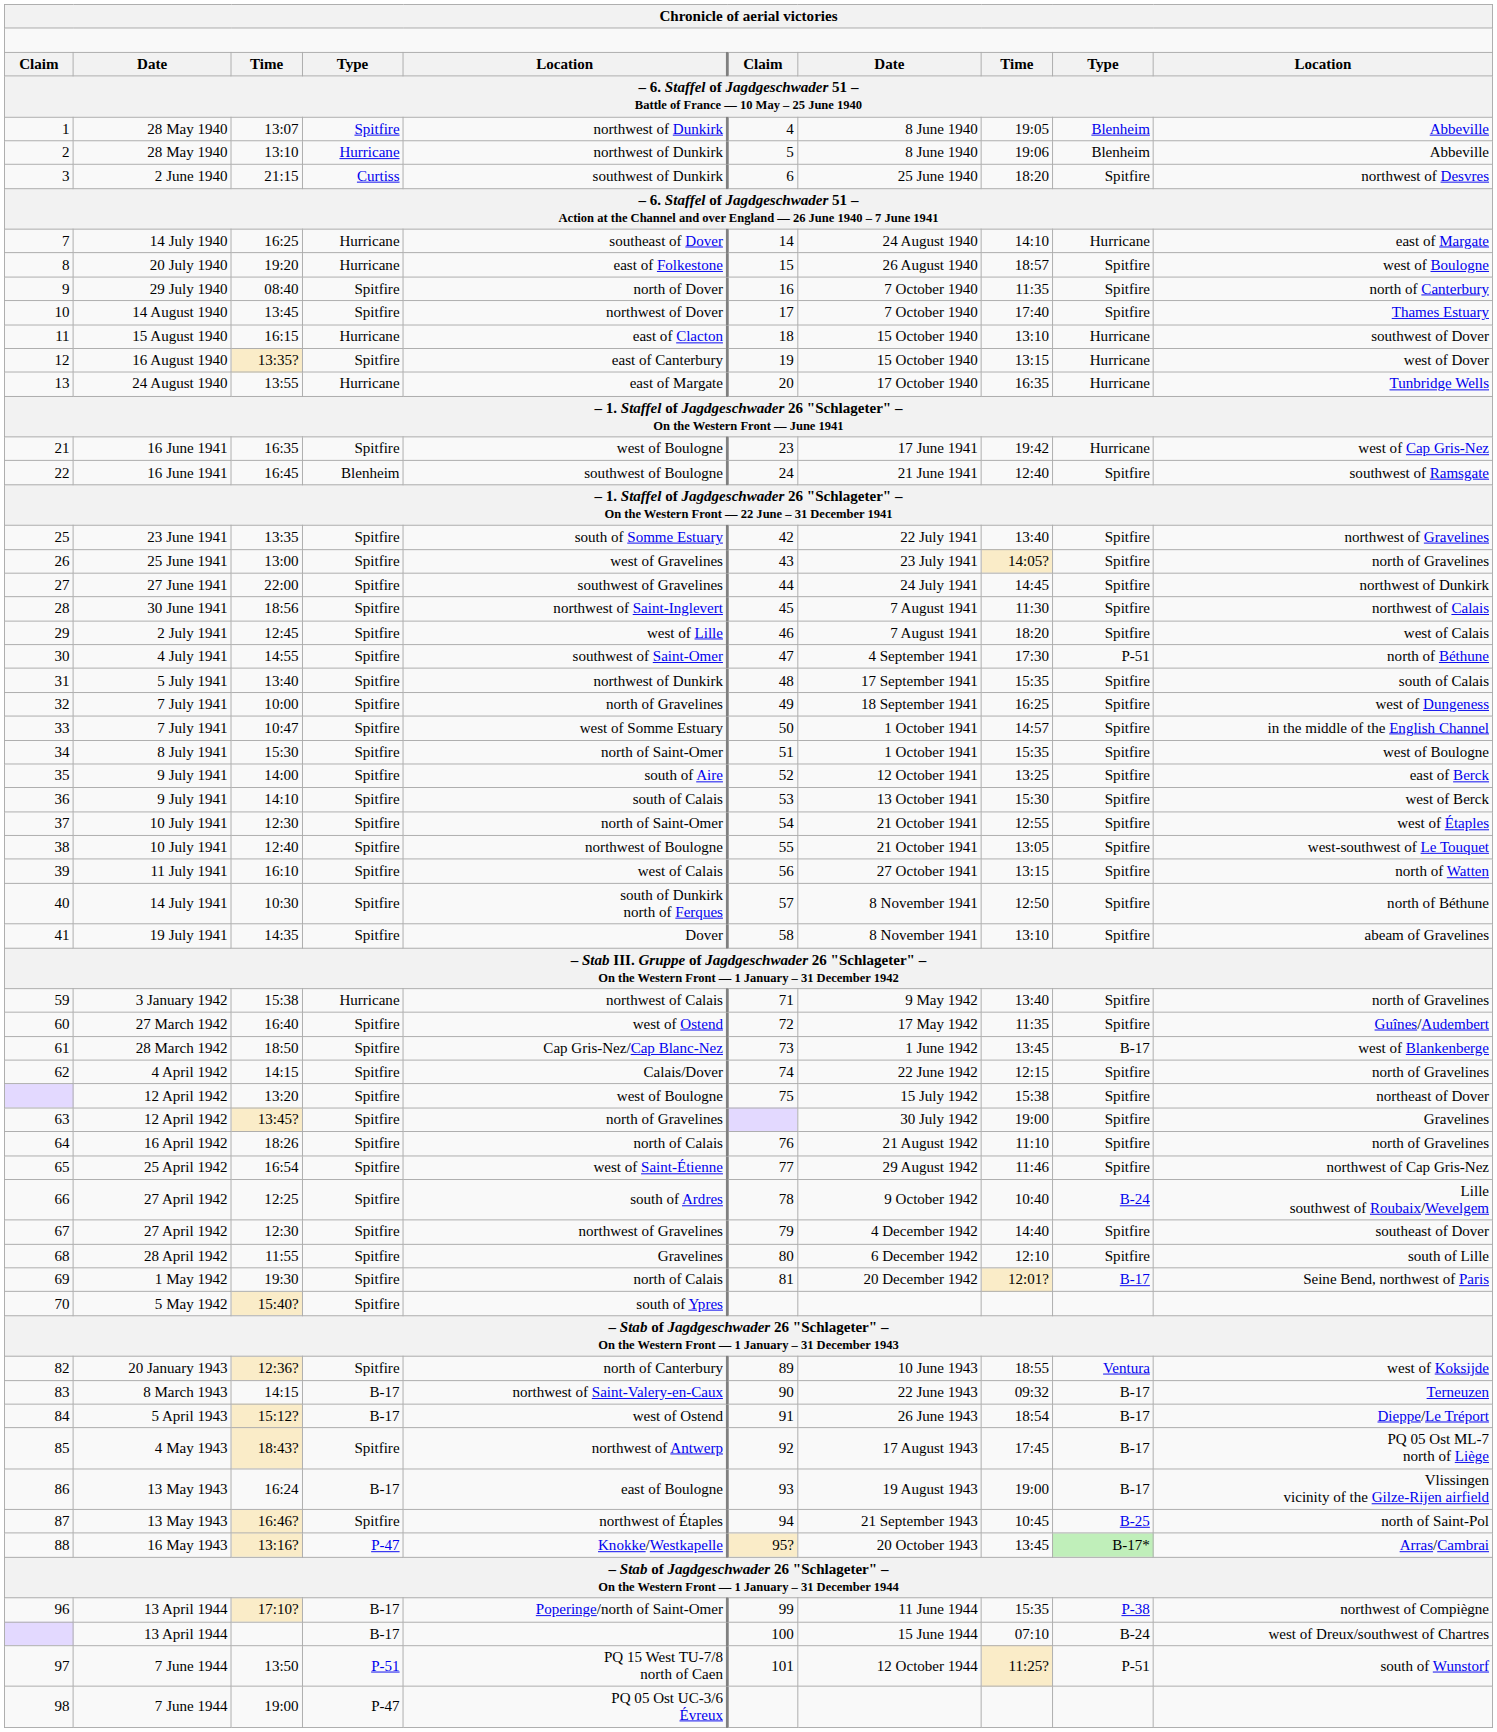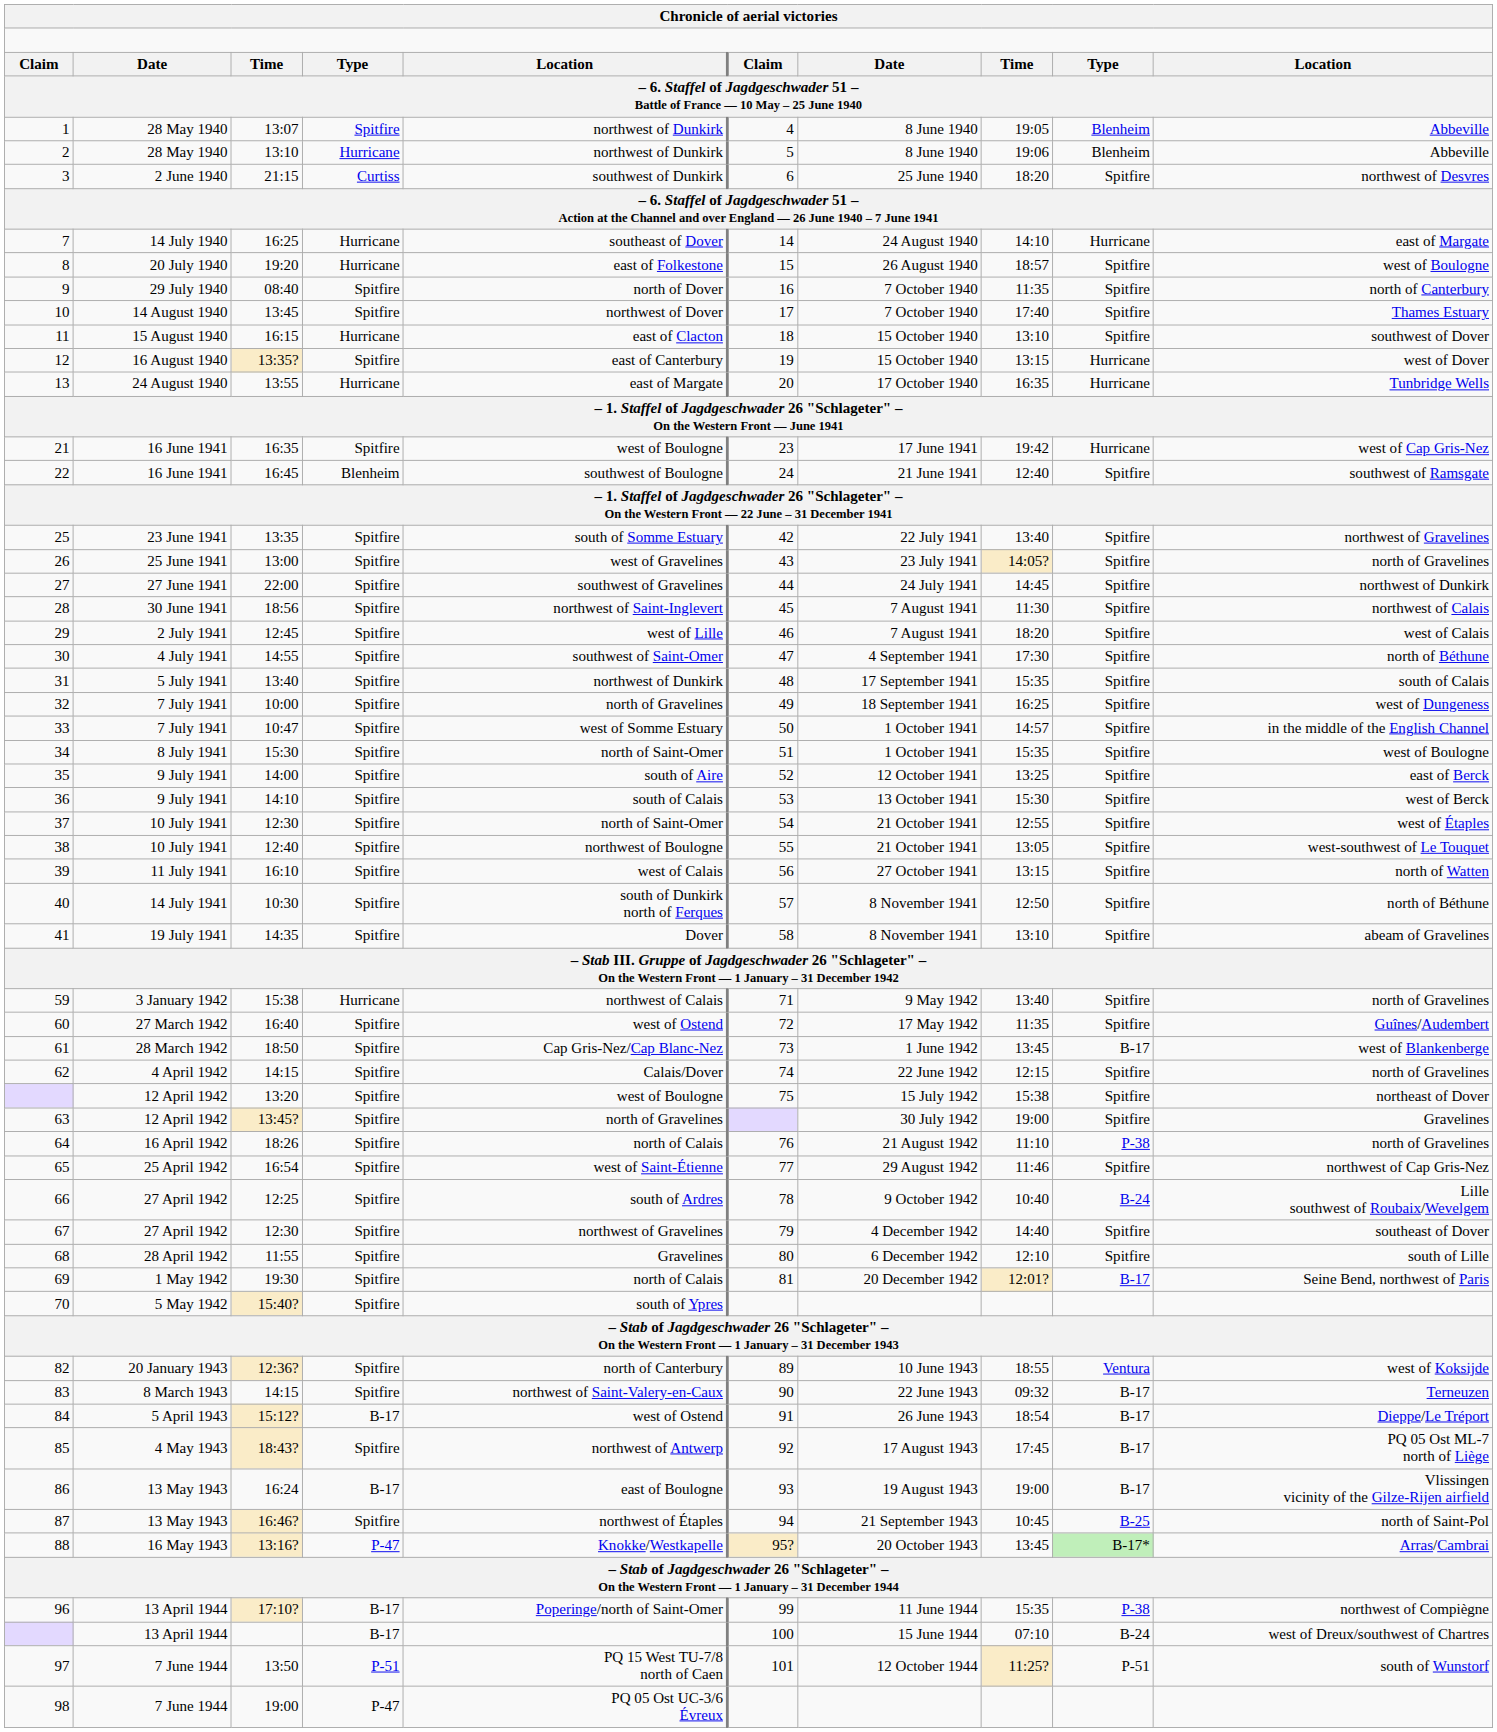(1120, 336) Hurricane -> (1127, 336) Spitfire
(1136, 656) P-51 -> (1127, 656) Spitfire
(1127, 1143) Spitfire -> (1136, 1143) P-38
(385, 1392) B-17 -> (377, 1392) Spitfire
